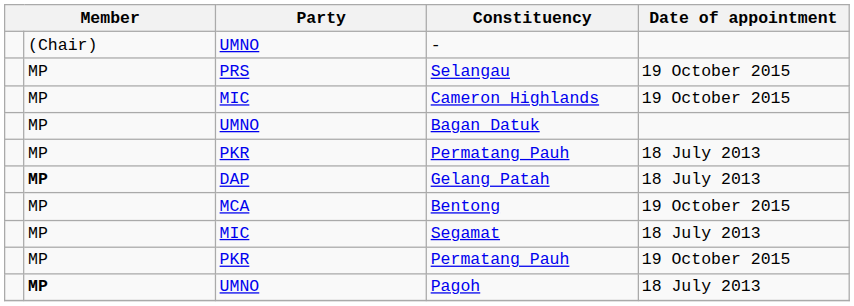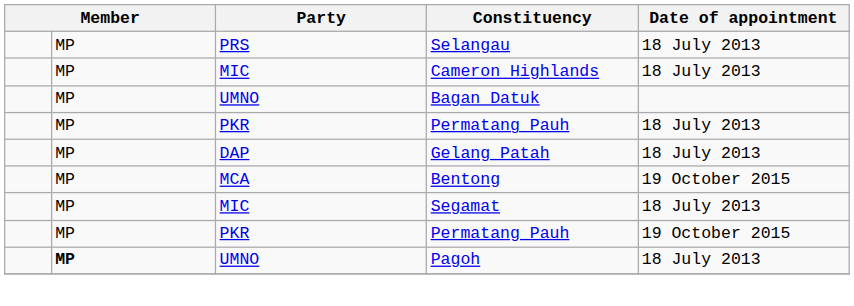- row: (239, 45)
(716, 72) 19 October 2015 -> (701, 45) 18 July 2013
(716, 99) 19 October 2015 -> (701, 72) 18 July 2013
(38, 180) bold -> (65, 153) normal
